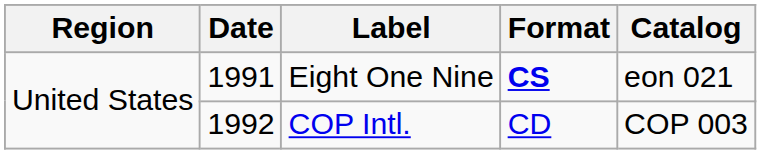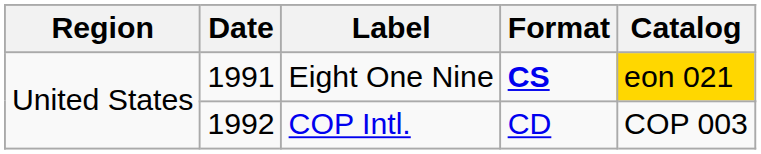(679, 76) no background -> (679, 76) gold background
